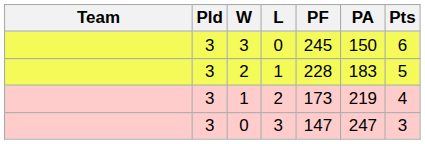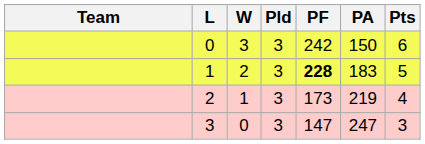columns swapped: (210, 17) <-> (278, 17)
(318, 44) 245 -> (318, 44) 242
(318, 71) normal -> (318, 71) bold
